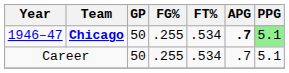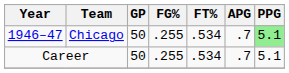(96, 37) bold -> (96, 37) normal
(243, 37) bold -> (243, 37) normal
